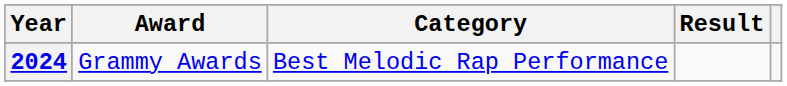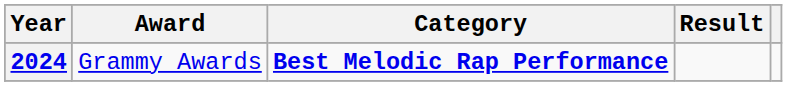(471, 62) normal -> (471, 62) bold
